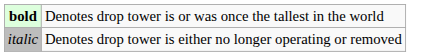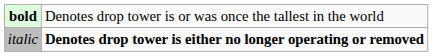(223, 39) normal -> (234, 39) bold
